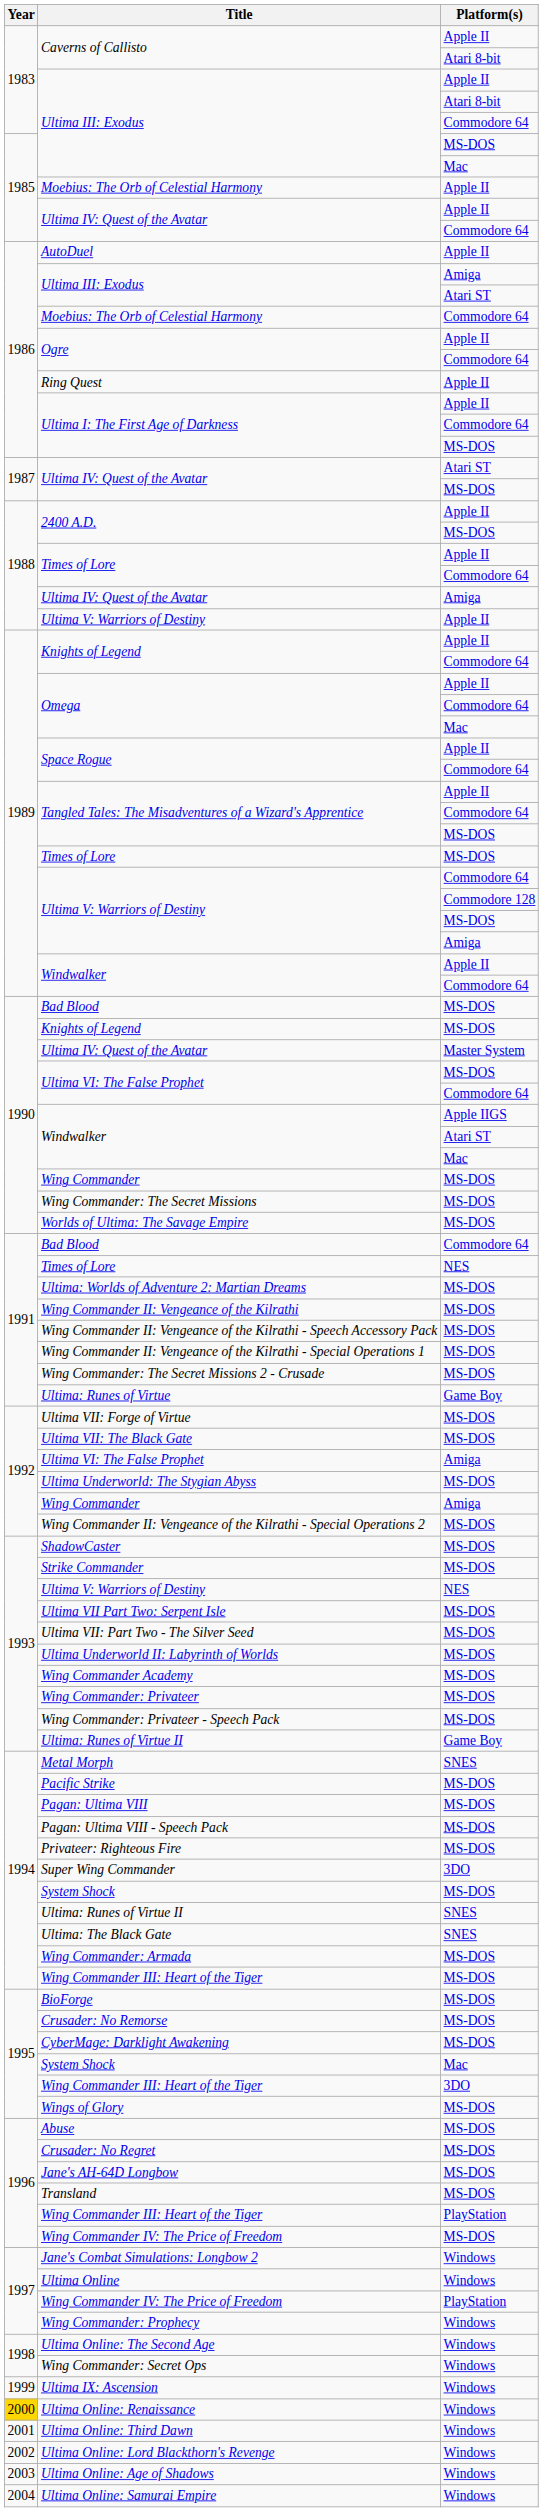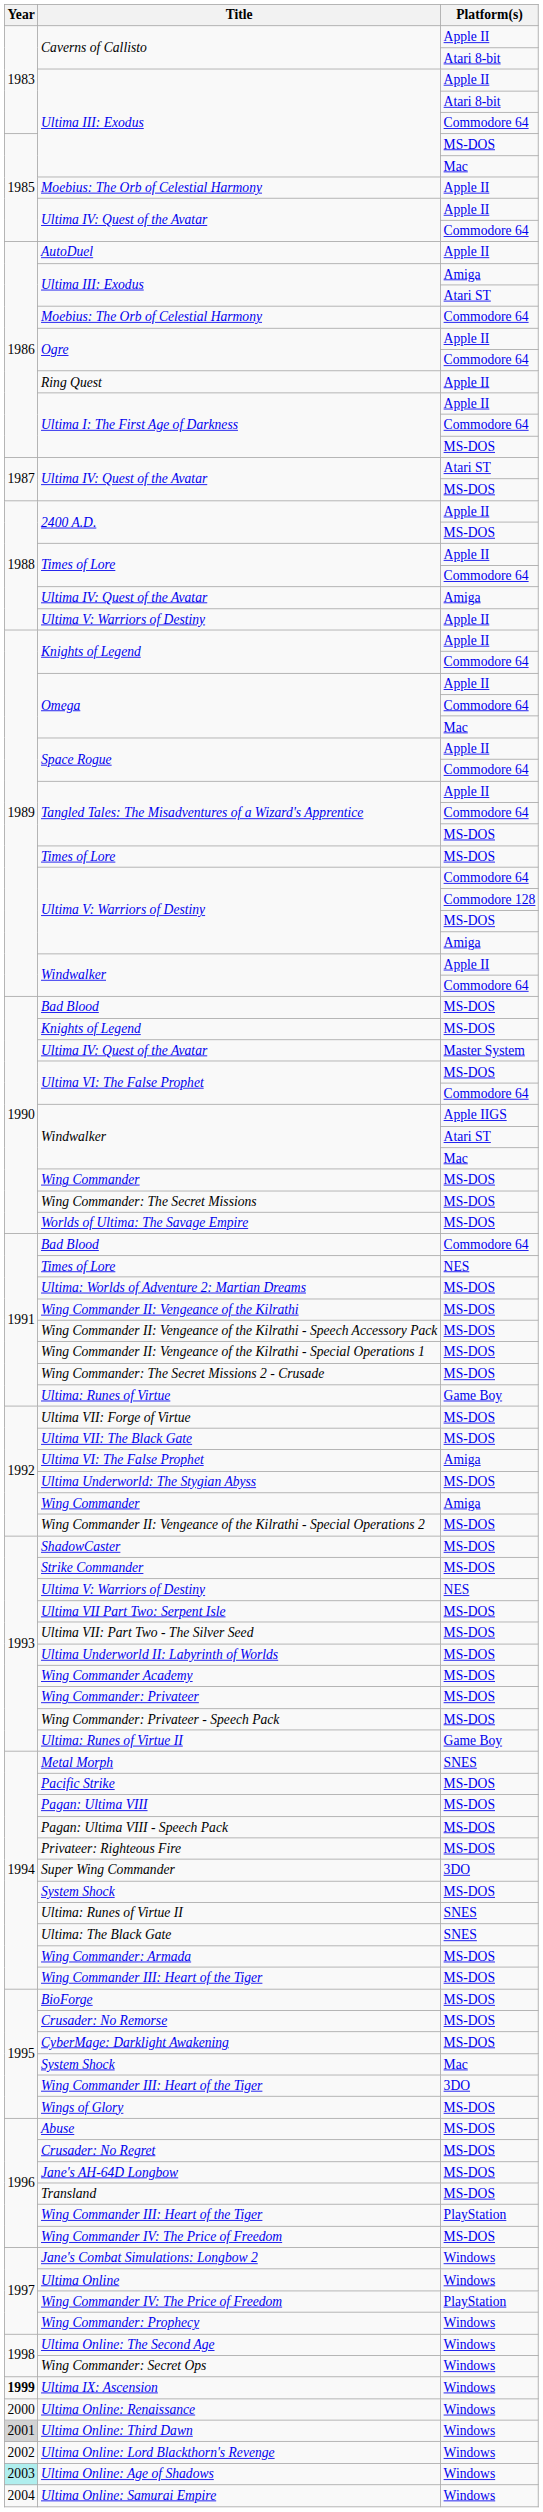(21, 2387) normal -> (21, 2387) bold
(21, 2409) gold background -> (21, 2409) no background
(21, 2430) no background -> (21, 2430) lightgrey background
(21, 2474) no background -> (21, 2474) paleturquoise background
